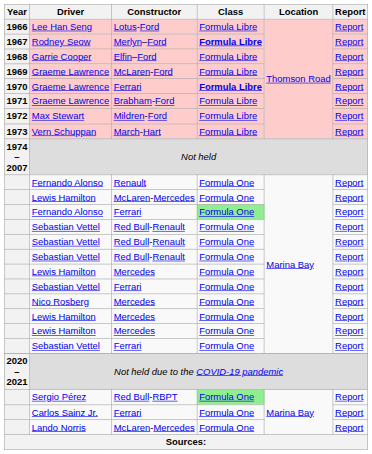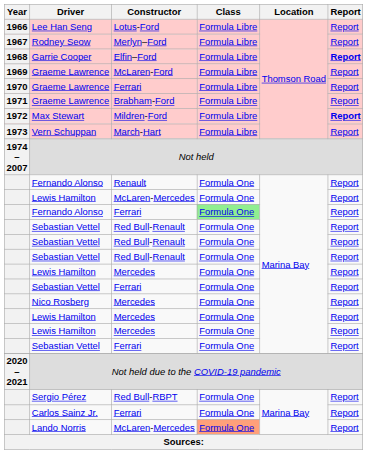(231, 42) bold -> (228, 42) normal
(349, 57) normal -> (346, 57) bold
(231, 87) bold -> (228, 87) normal
(349, 116) normal -> (346, 116) bold
(227, 397) lightgreen background -> (227, 397) no background
(227, 427) no background -> (227, 427) lightsalmon background
